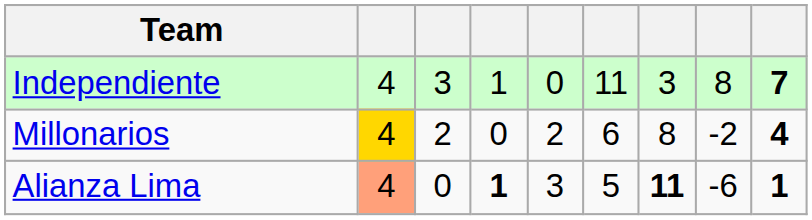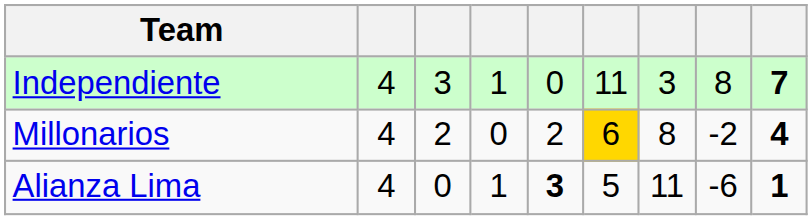(386, 134) gold background -> (386, 134) no background
(611, 134) no background -> (611, 134) gold background
(386, 186) lightsalmon background -> (386, 186) no background
(499, 186) bold -> (499, 186) normal
(555, 186) normal -> (555, 186) bold
(667, 186) bold -> (667, 186) normal
